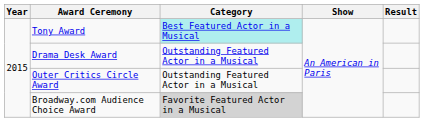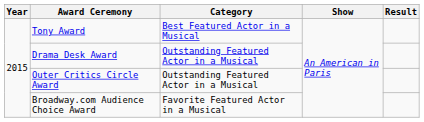(226, 31) paleturquoise background -> (226, 31) no background
(224, 105) lightgrey background -> (224, 105) no background
